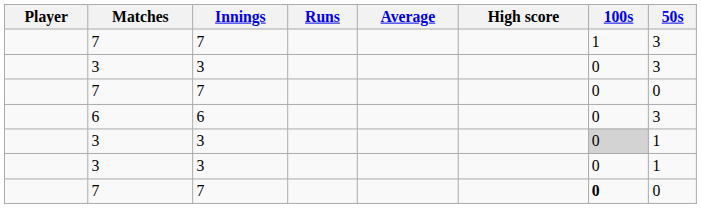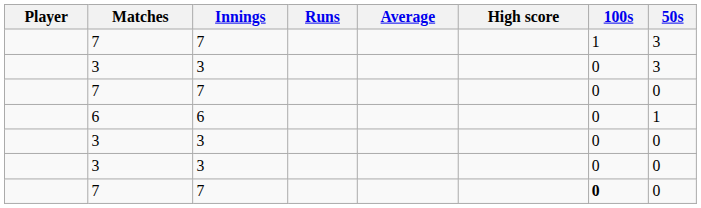(656, 116) 3 -> (656, 116) 1
(596, 141) lightgrey background -> (596, 141) no background
(656, 141) 1 -> (656, 141) 0
(656, 166) 1 -> (656, 166) 0
